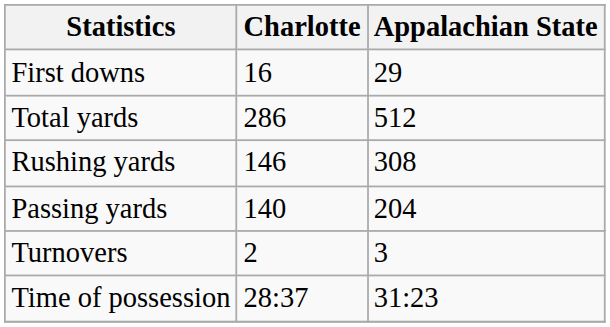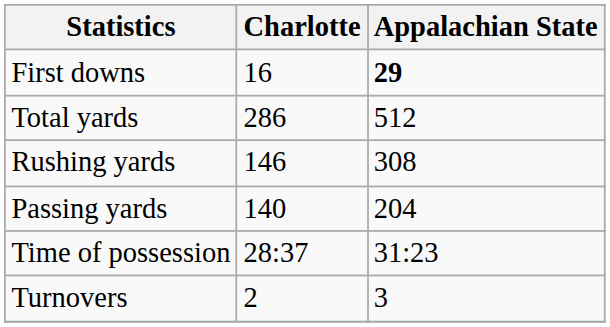(388, 72) normal -> (388, 72) bold
rows swapped: (69, 252) <-> (121, 298)
